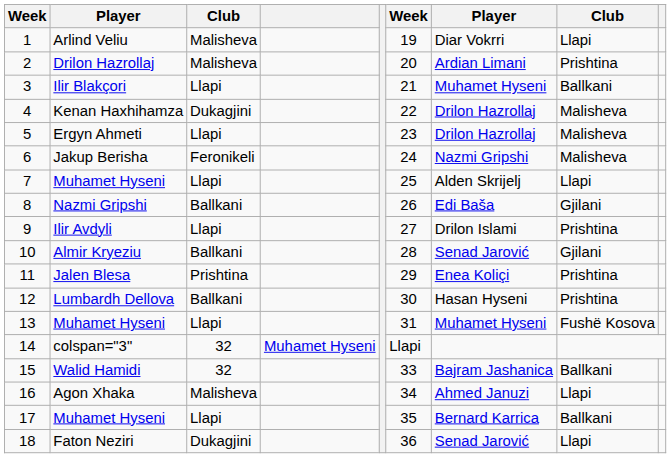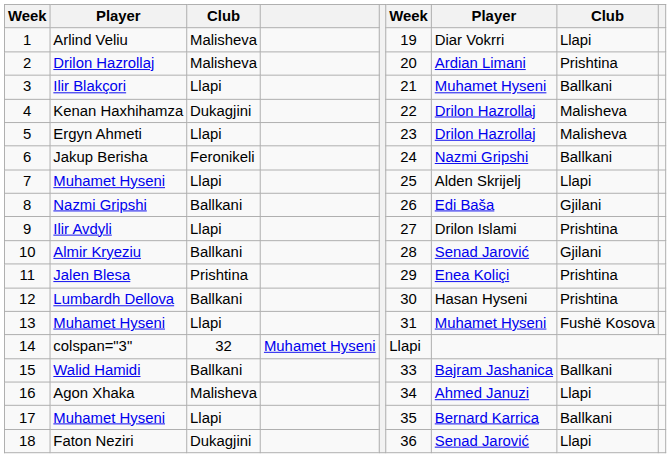(593, 157) Malisheva -> (586, 157) Ballkani
(224, 370) 32 -> (216, 370) Ballkani
